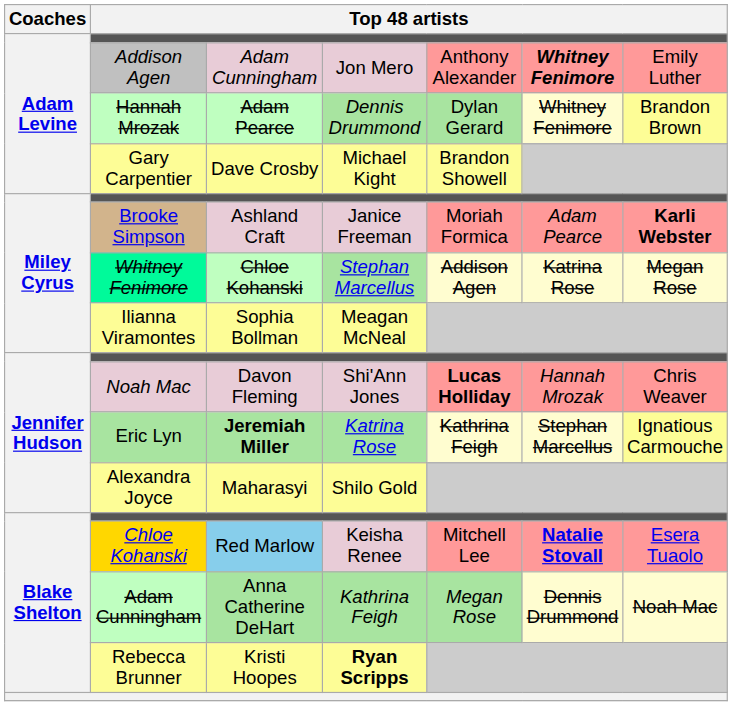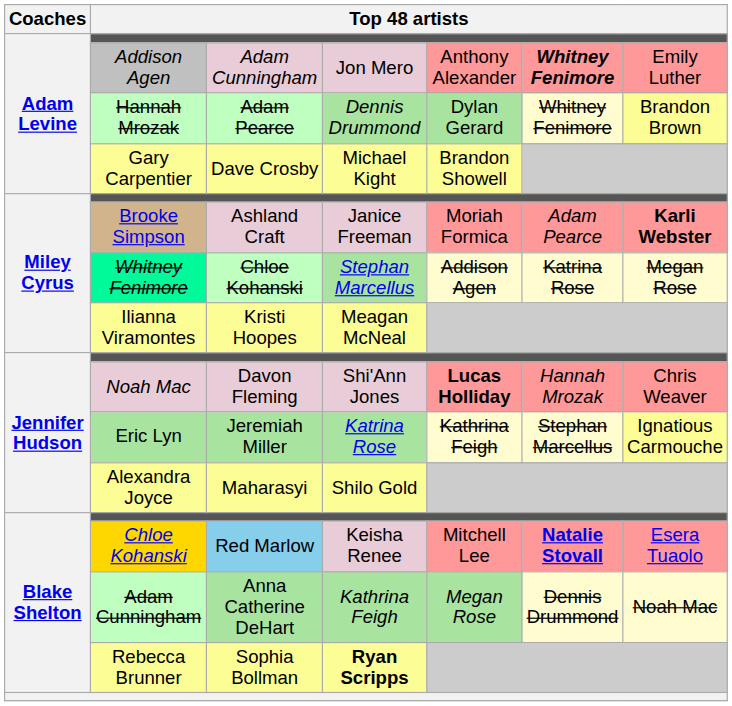(265, 327) Sophia Bollman -> (265, 327) Kristi Hoopes
(265, 436) bold -> (265, 436) normal
(265, 667) Kristi Hoopes -> (265, 667) Sophia Bollman
